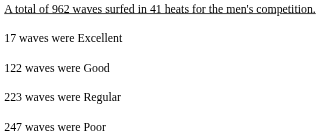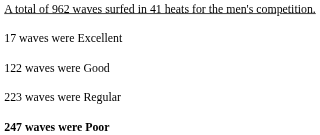(55, 127) normal -> (57, 127) bold
